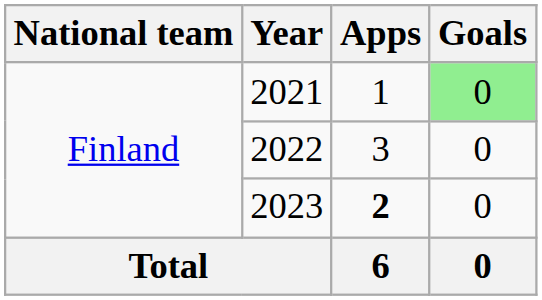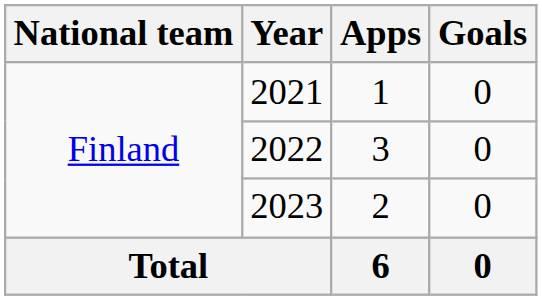(483, 91) lightgreen background -> (483, 91) no background
(381, 206) bold -> (381, 206) normal
